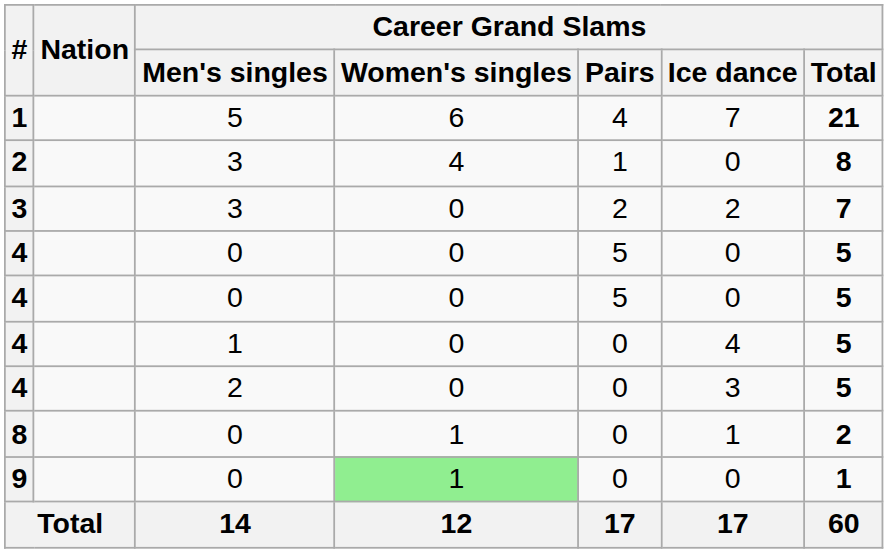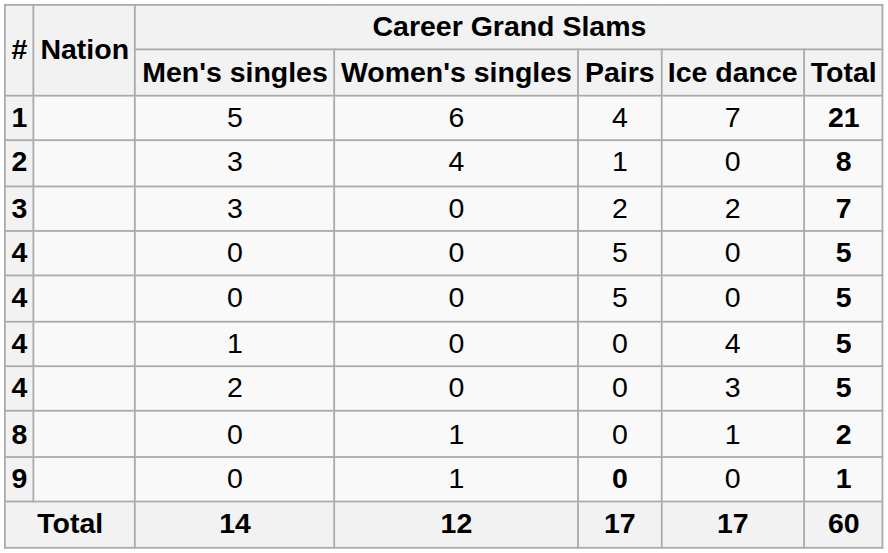(456, 478) lightgreen background -> (456, 478) no background
(620, 478) normal -> (620, 478) bold
